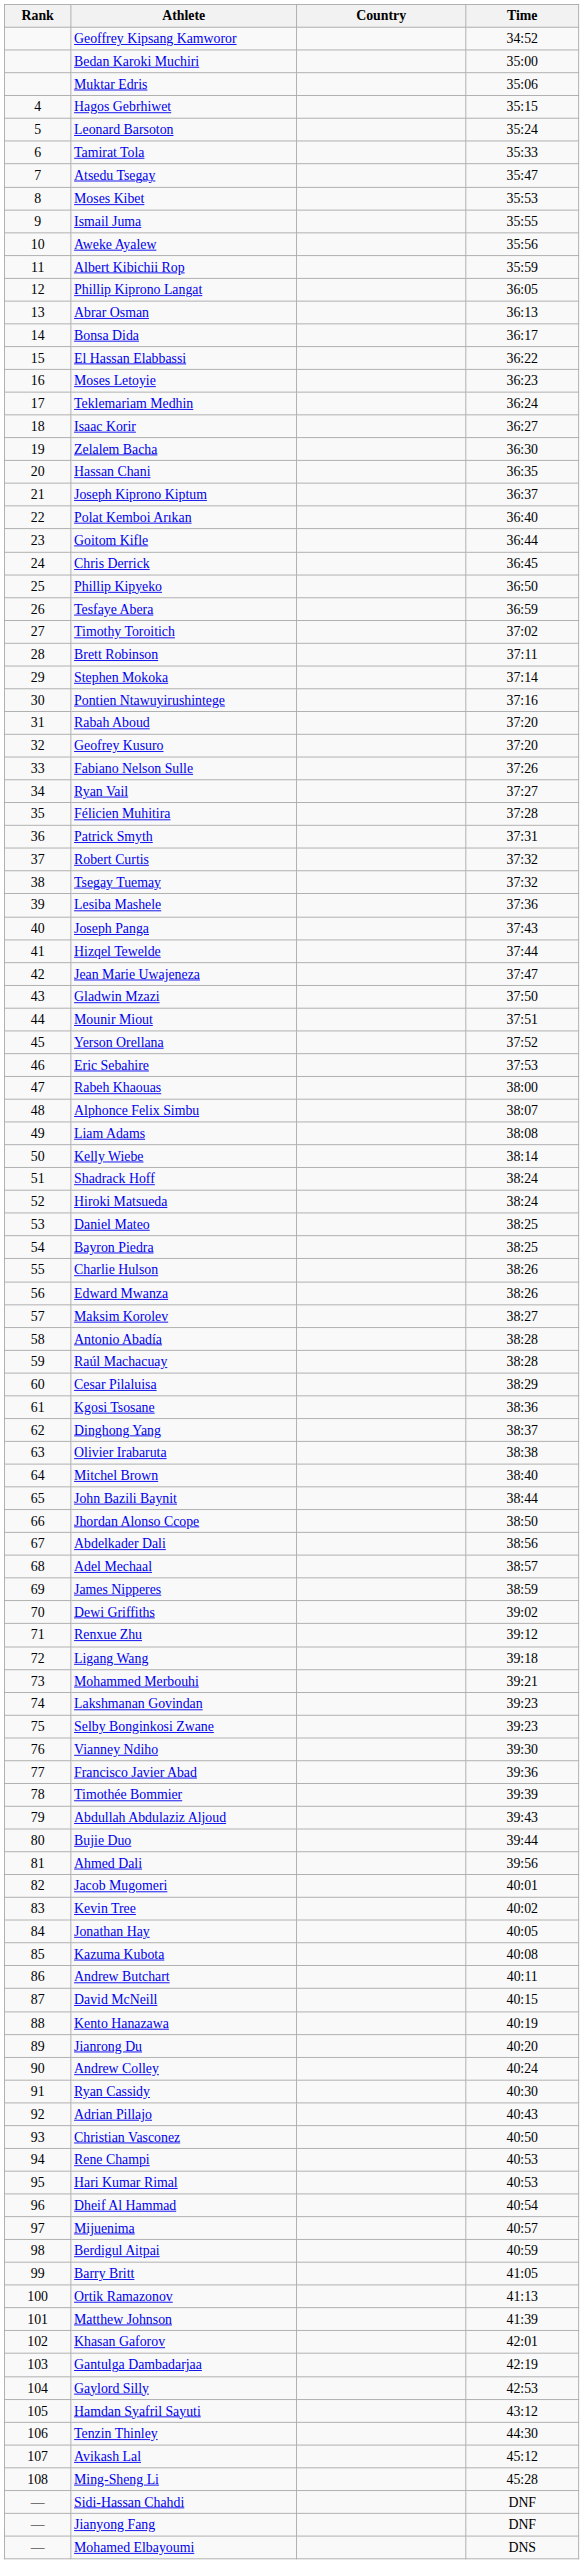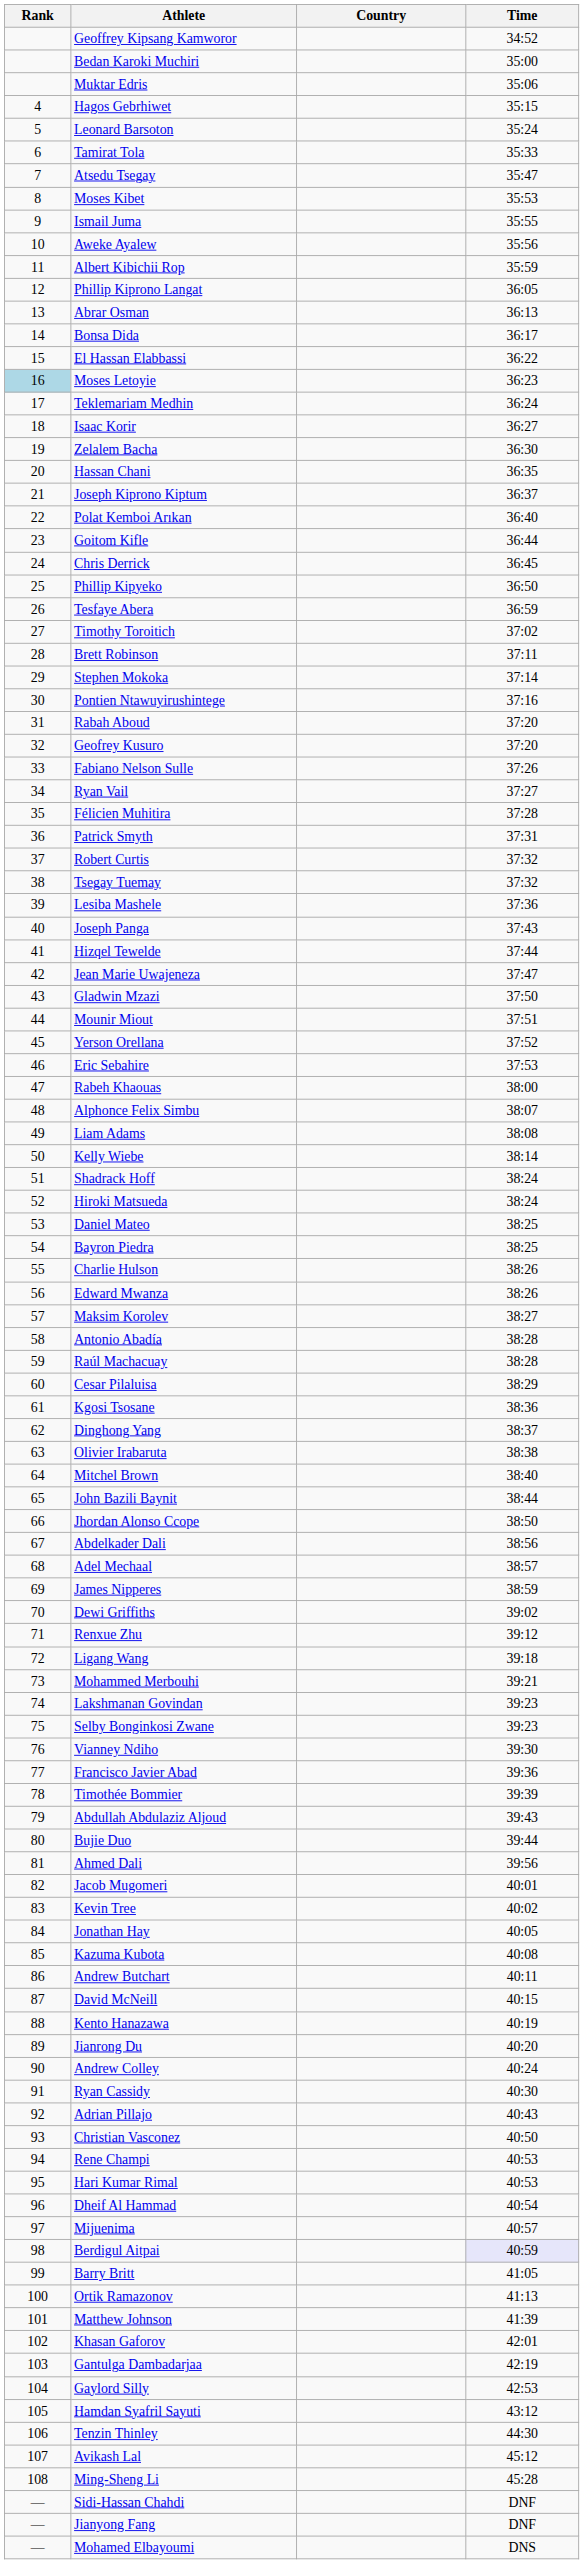(38, 381) no background -> (38, 381) lightblue background
(522, 2251) no background -> (522, 2251) lavender background
